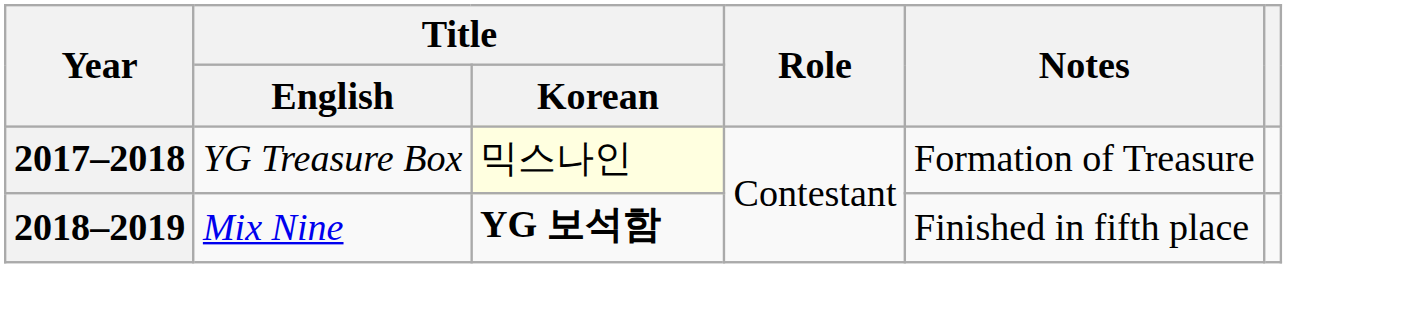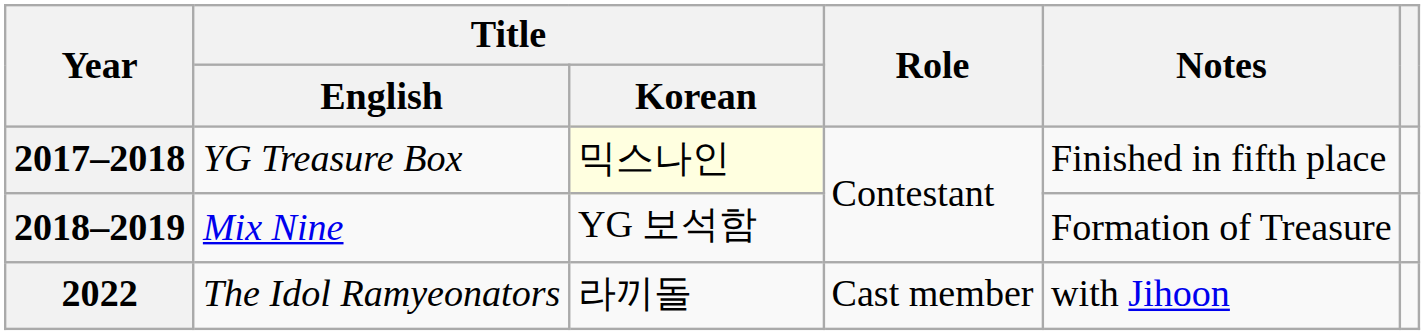(1084, 159) Formation of Treasure -> (1219, 159) Finished in fifth place
(570, 225) bold -> (667, 225) normal
(1082, 226) Finished in fifth place -> (1221, 226) Formation of Treasure
+ row: (100, 294)
